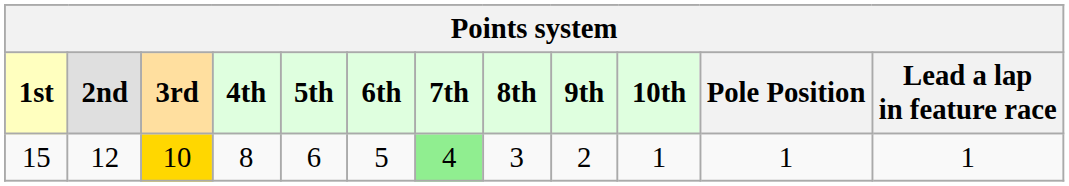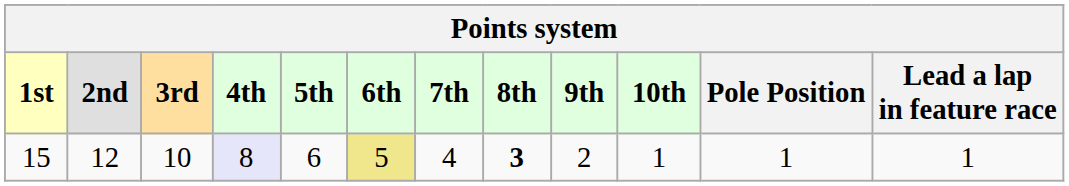(177, 157) gold background -> (177, 157) no background
(246, 157) no background -> (246, 157) lavender background
(381, 157) no background -> (381, 157) khaki background
(449, 157) lightgreen background -> (449, 157) no background
(517, 157) normal -> (517, 157) bold
